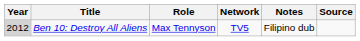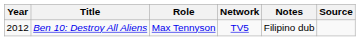(18, 28) lightgrey background -> (18, 28) no background
